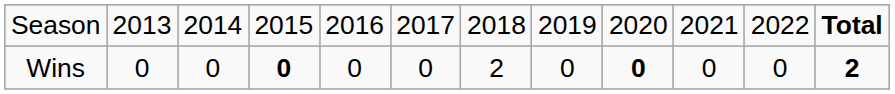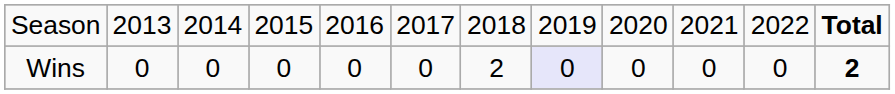(284, 67) bold -> (284, 67) normal
(567, 67) no background -> (567, 67) lavender background
(638, 67) bold -> (638, 67) normal
